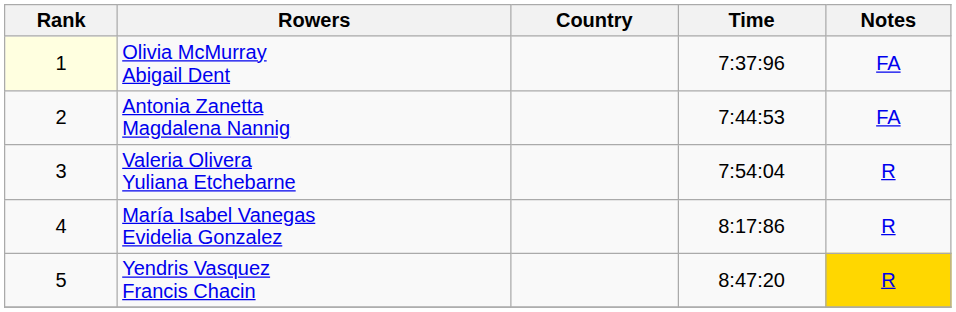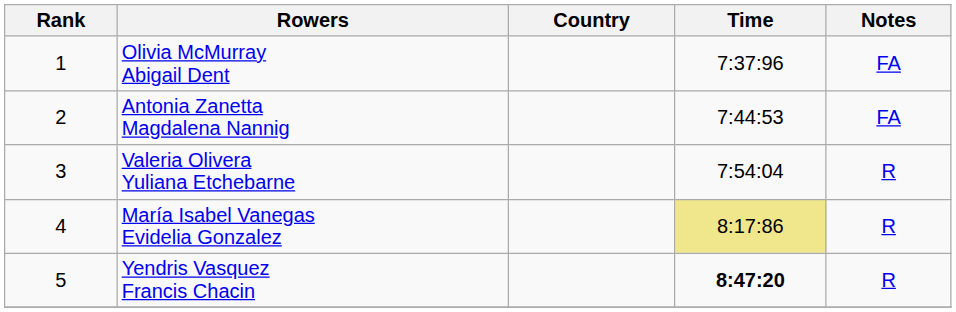(61, 63) lightyellow background -> (61, 63) no background
(752, 225) no background -> (750, 225) khaki background
(752, 280) normal -> (750, 280) bold
(888, 280) gold background -> (889, 280) no background
